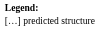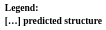(50, 21) normal -> (53, 21) bold
